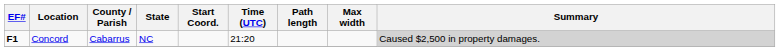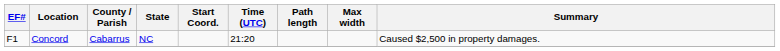(12, 38) bold -> (12, 38) normal
(460, 38) lightgrey background -> (460, 38) no background
